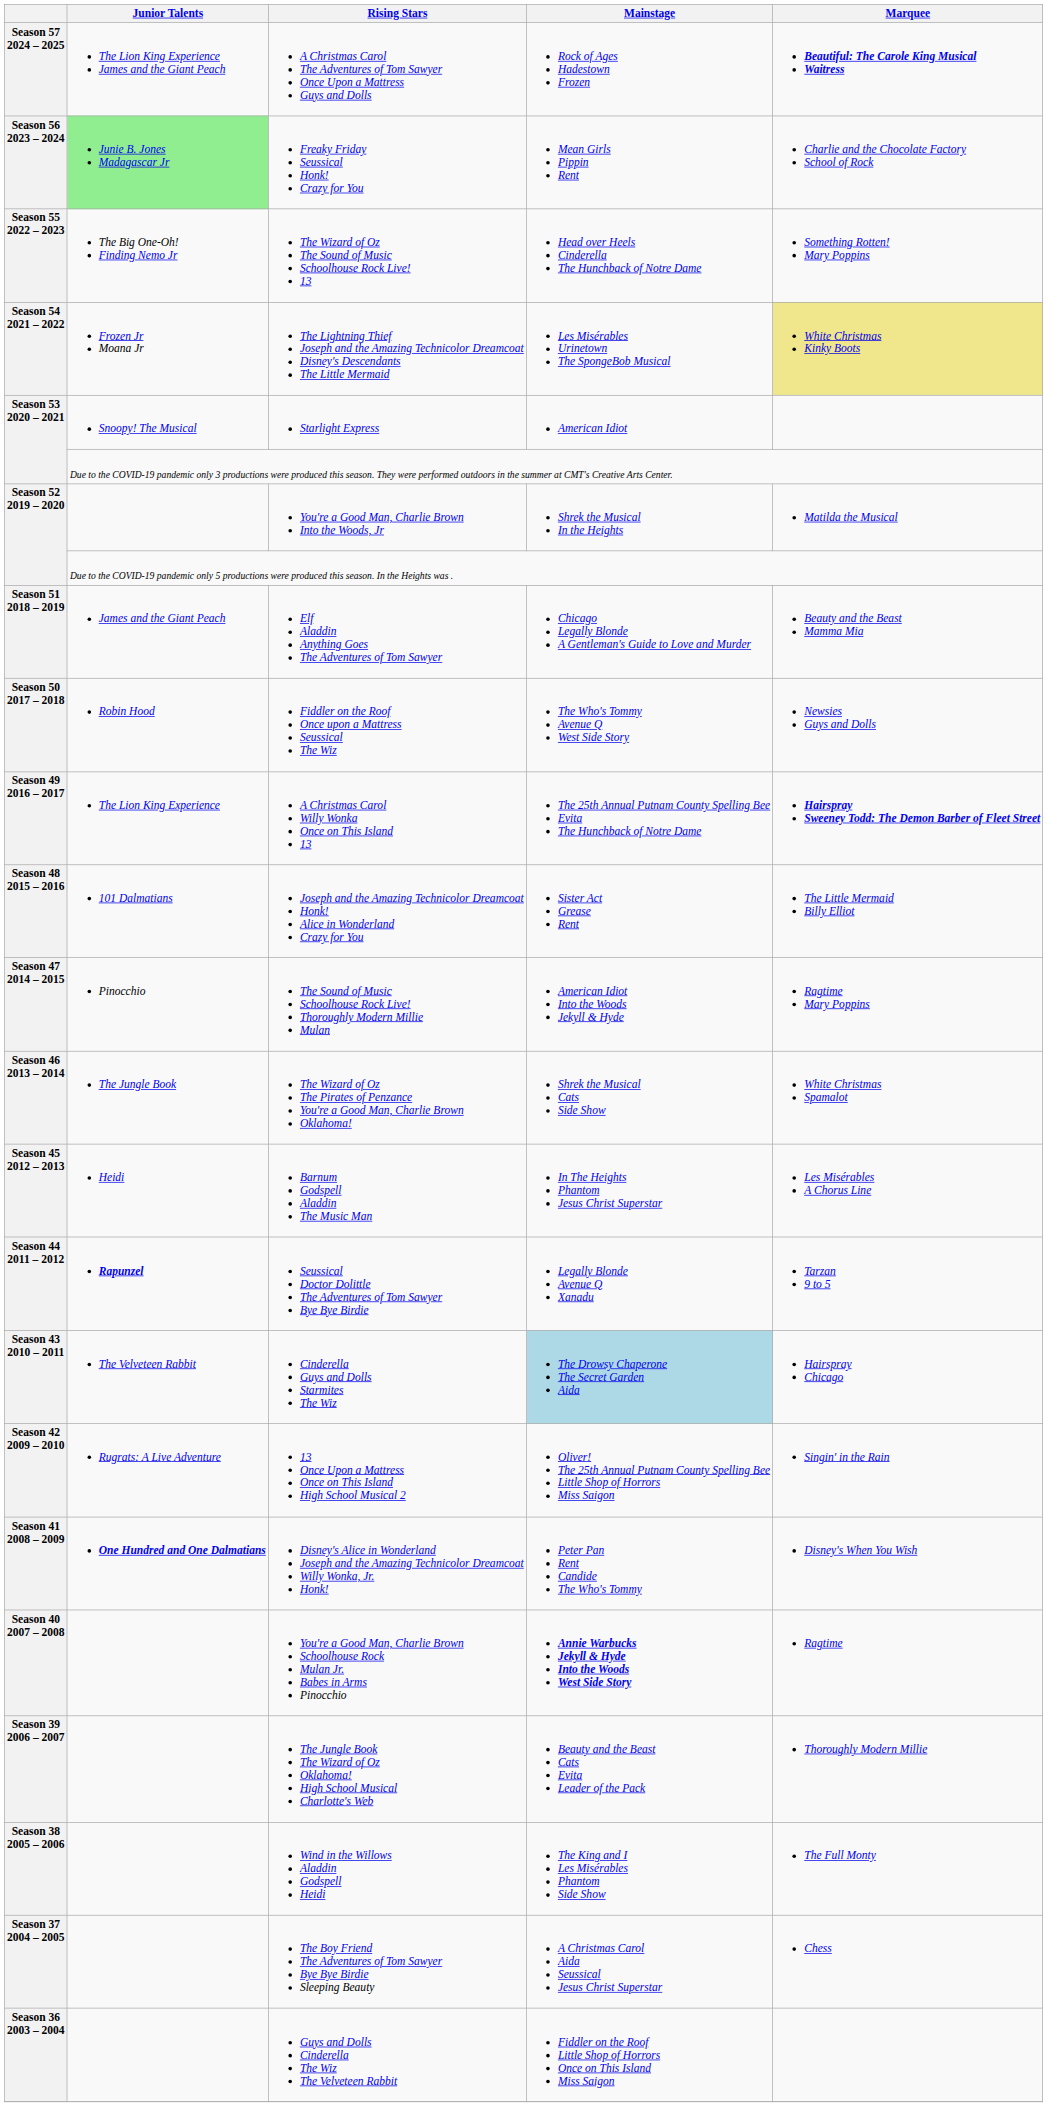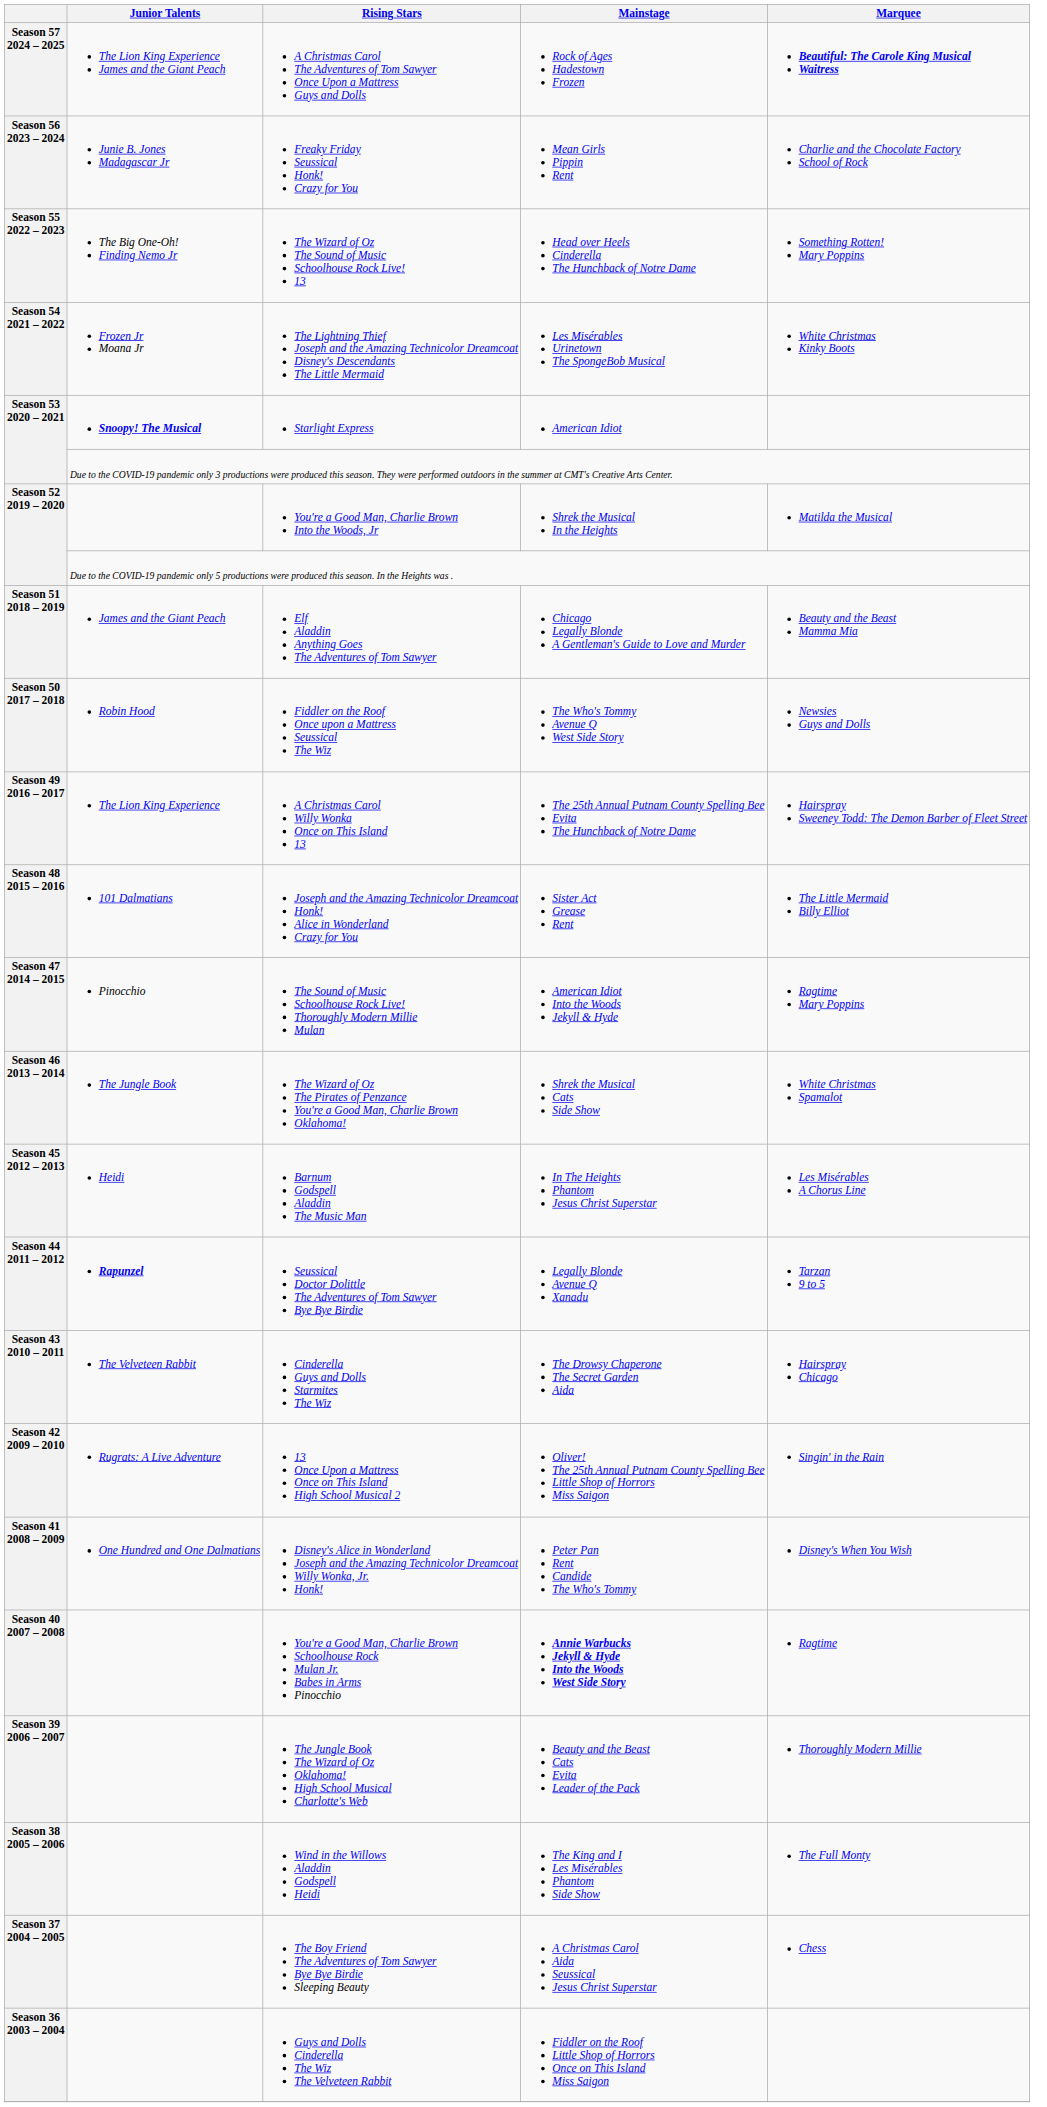(168, 156) lightgreen background -> (165, 156) no background
(908, 342) khaki background -> (899, 342) no background
(168, 429) normal -> (165, 429) bold
(908, 812) bold -> (899, 812) normal
(650, 1377) lightblue background -> (644, 1377) no background
(168, 1550) bold -> (165, 1550) normal
